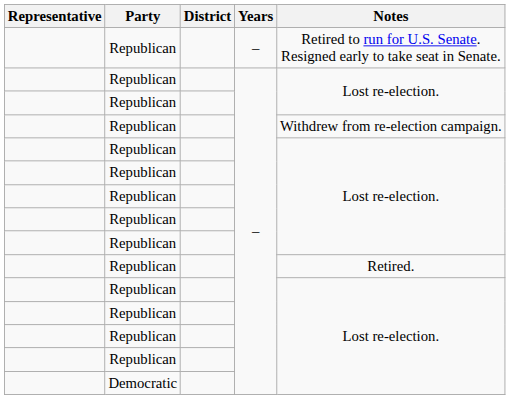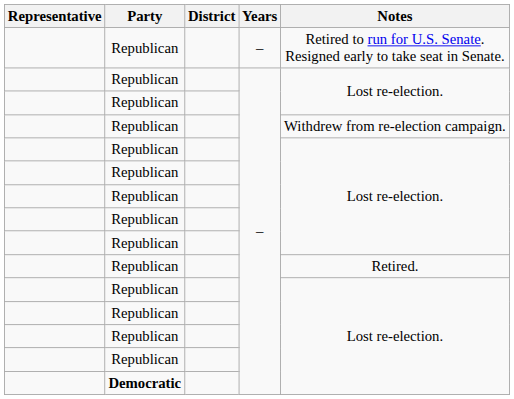(143, 382) normal -> (145, 382) bold
